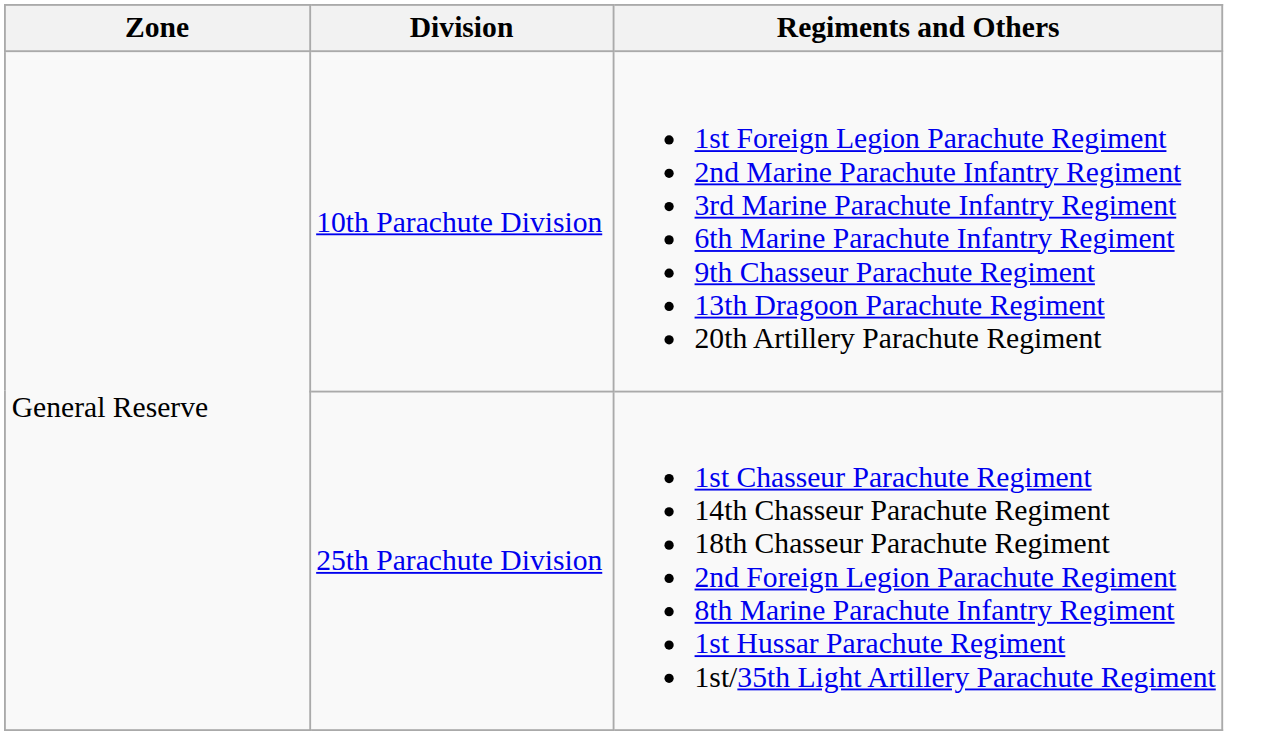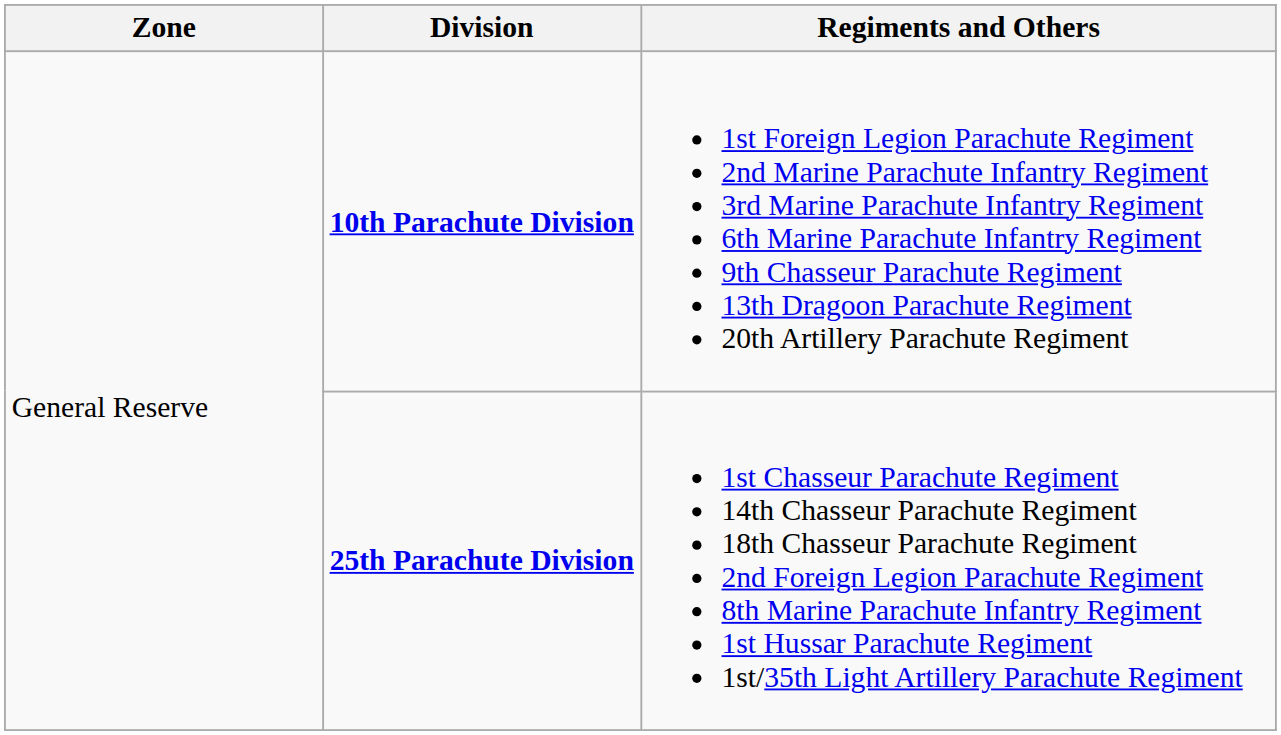(459, 221) normal -> (482, 221) bold
(459, 560) normal -> (482, 560) bold
